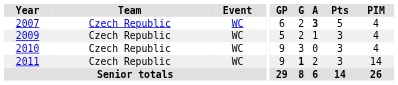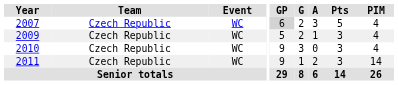(282, 23) no background -> (282, 23) lightgrey background
(315, 23) bold -> (315, 23) normal
(301, 61) bold -> (301, 61) normal
